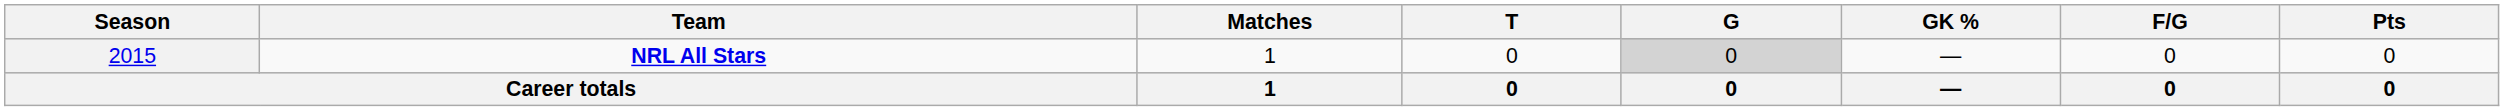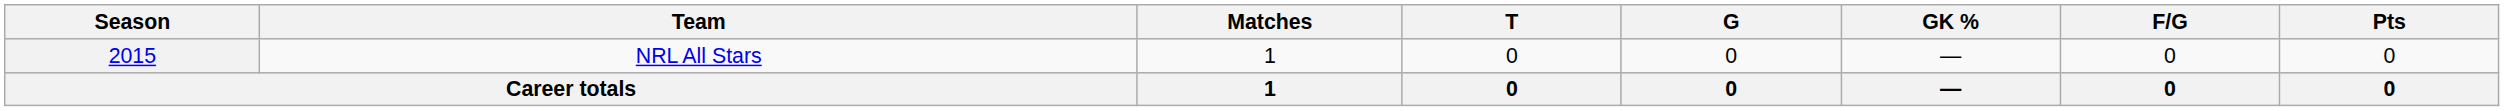(699, 56) bold -> (699, 56) normal
(1731, 56) lightgrey background -> (1731, 56) no background
